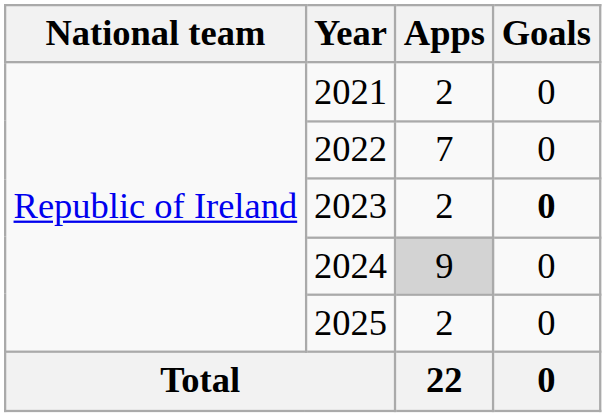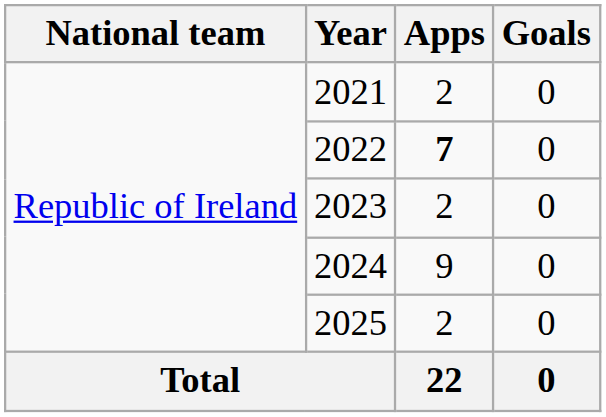(444, 149) normal -> (444, 149) bold
(546, 206) bold -> (546, 206) normal
(444, 264) lightgrey background -> (444, 264) no background
